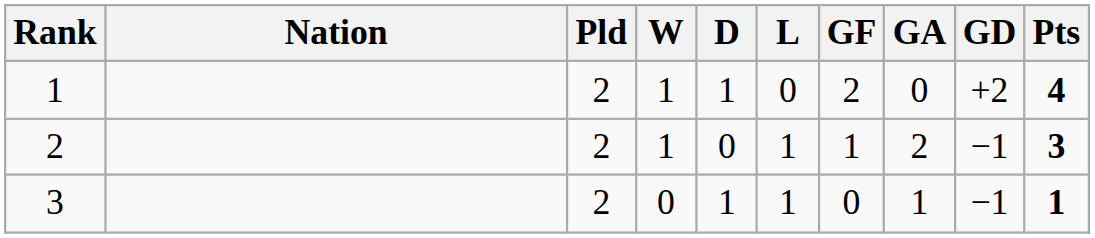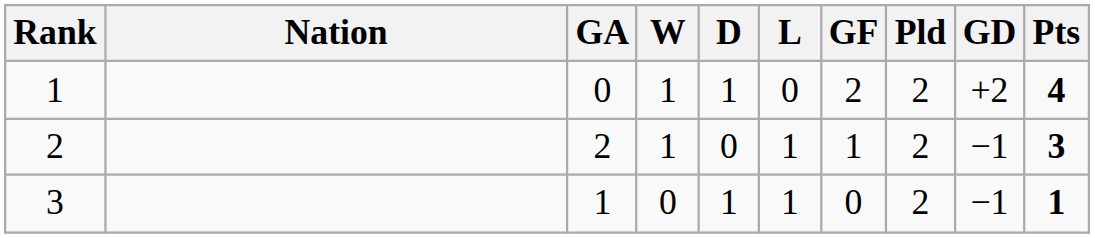columns swapped: (601, 32) <-> (919, 32)
